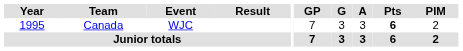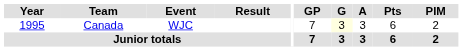(342, 25) no background -> (342, 25) lightyellow background
(393, 25) bold -> (393, 25) normal
